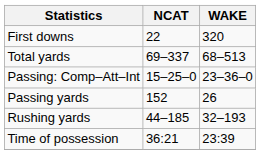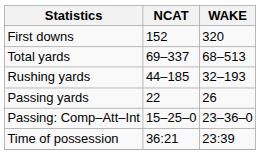(153, 36) 22 -> (157, 36) 152
rows swapped: (49, 118) <-> (74, 77)
(157, 97) 152 -> (153, 97) 22
